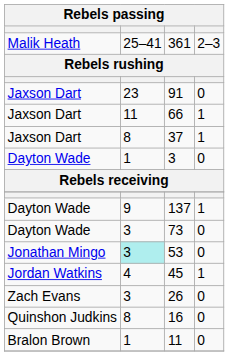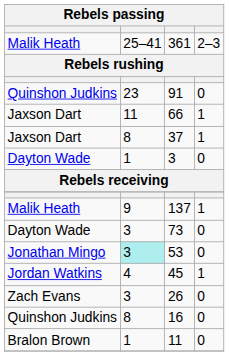(44, 93) Jaxson Dart -> (62, 93) Quinshon Judkins
(49, 209) Dayton Wade -> (44, 209) Malik Heath
